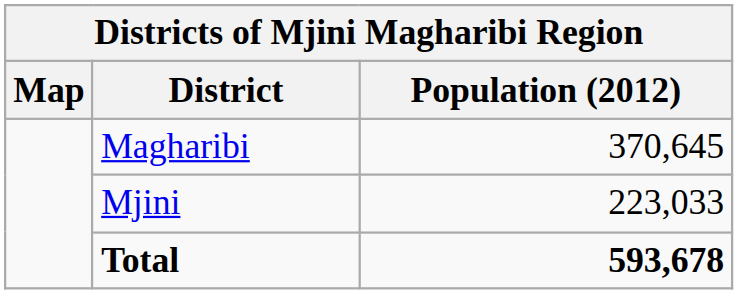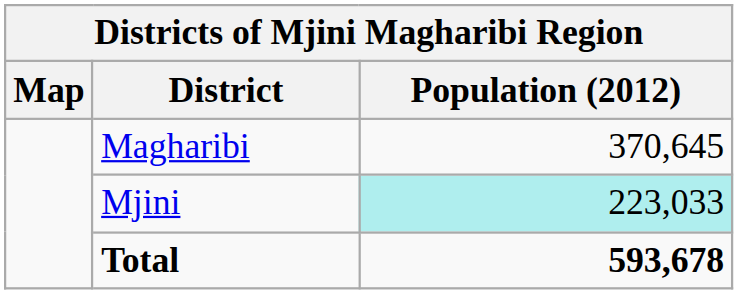(666, 202) no background -> (666, 202) paleturquoise background
